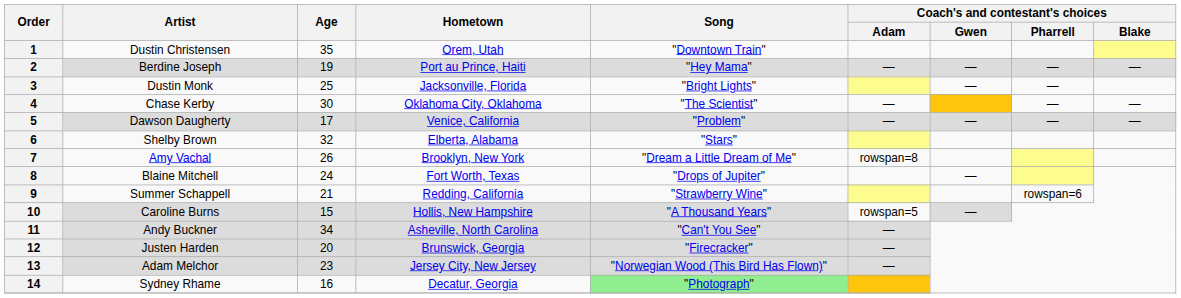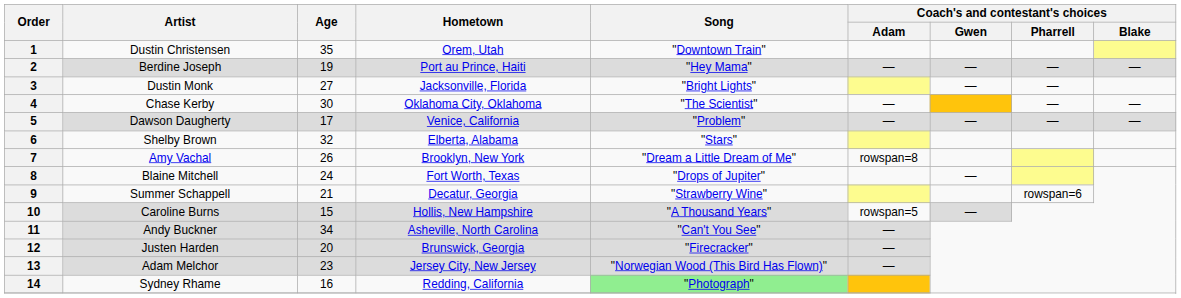(327, 86) 25 -> (327, 86) 27
(473, 194) Redding, California -> (473, 194) Decatur, Georgia
(473, 284) Decatur, Georgia -> (473, 284) Redding, California
